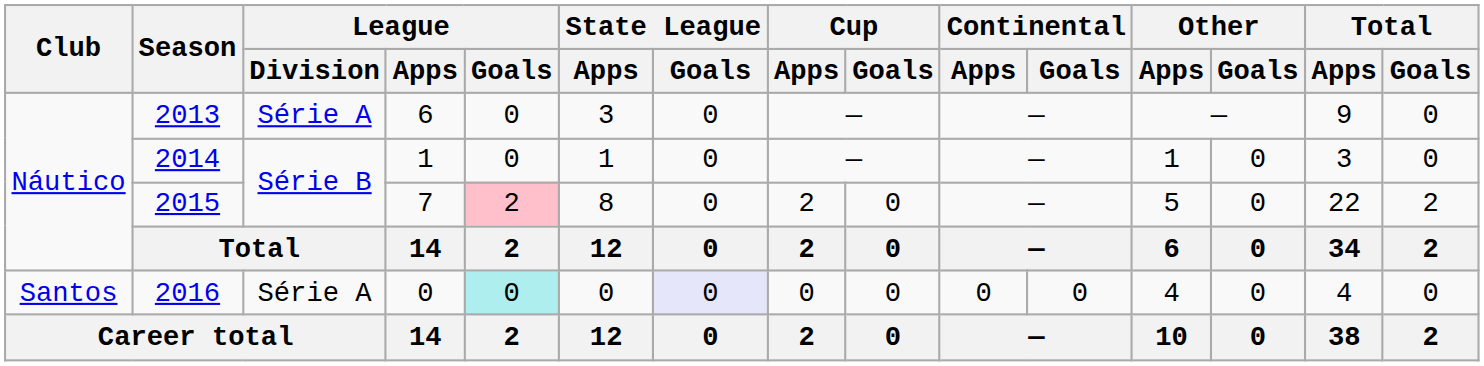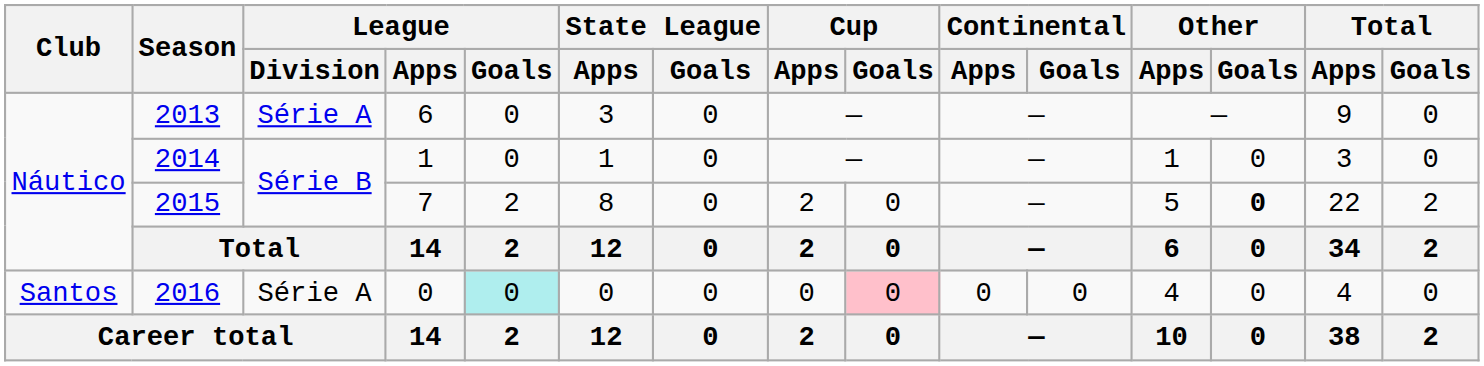(512, 204) pink background -> (512, 204) no background
(1258, 204) normal -> (1258, 204) bold
(710, 293) lavender background -> (710, 293) no background
(893, 293) no background -> (893, 293) pink background
